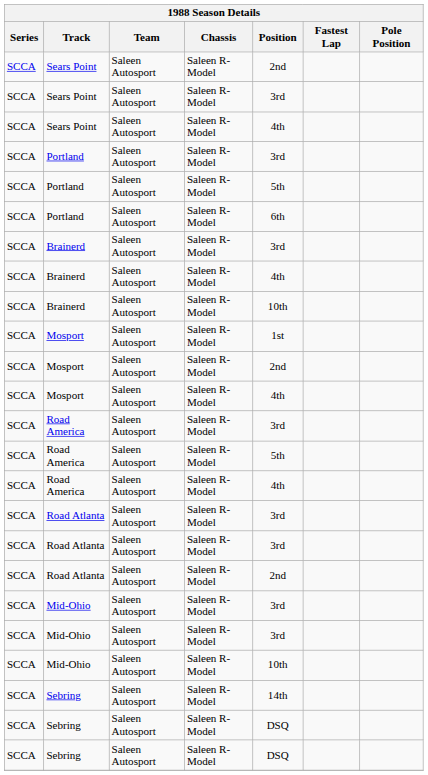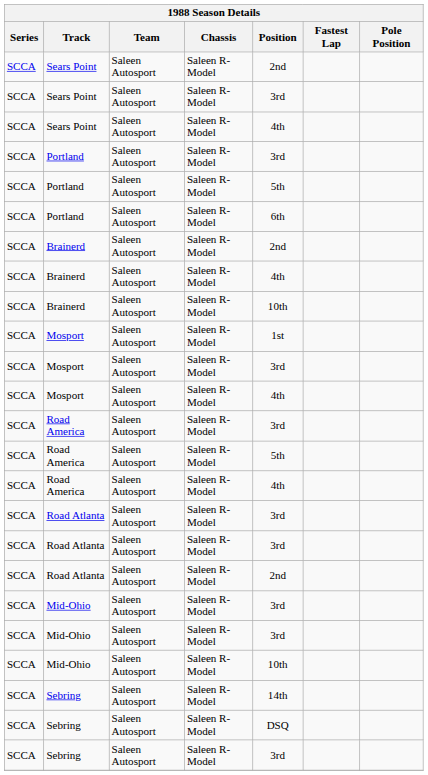(278, 246) 3rd -> (278, 246) 2nd
(278, 366) 2nd -> (278, 366) 3rd
(278, 755) DSQ -> (278, 755) 3rd
